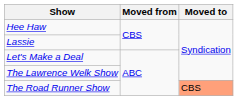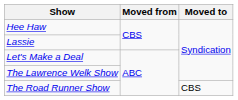(191, 88) lightsalmon background -> (191, 88) no background
